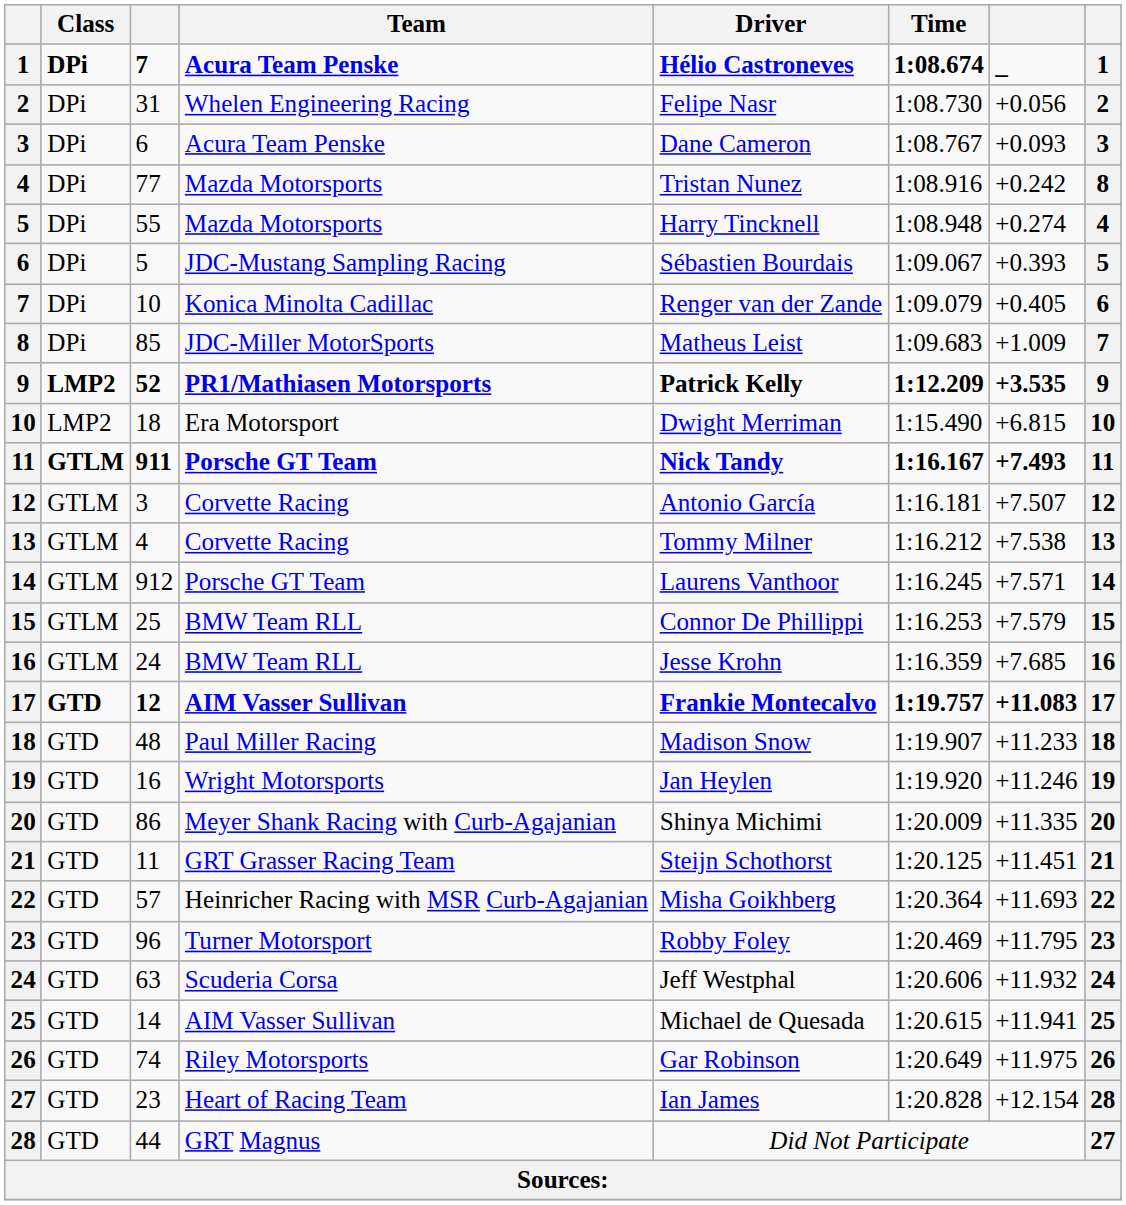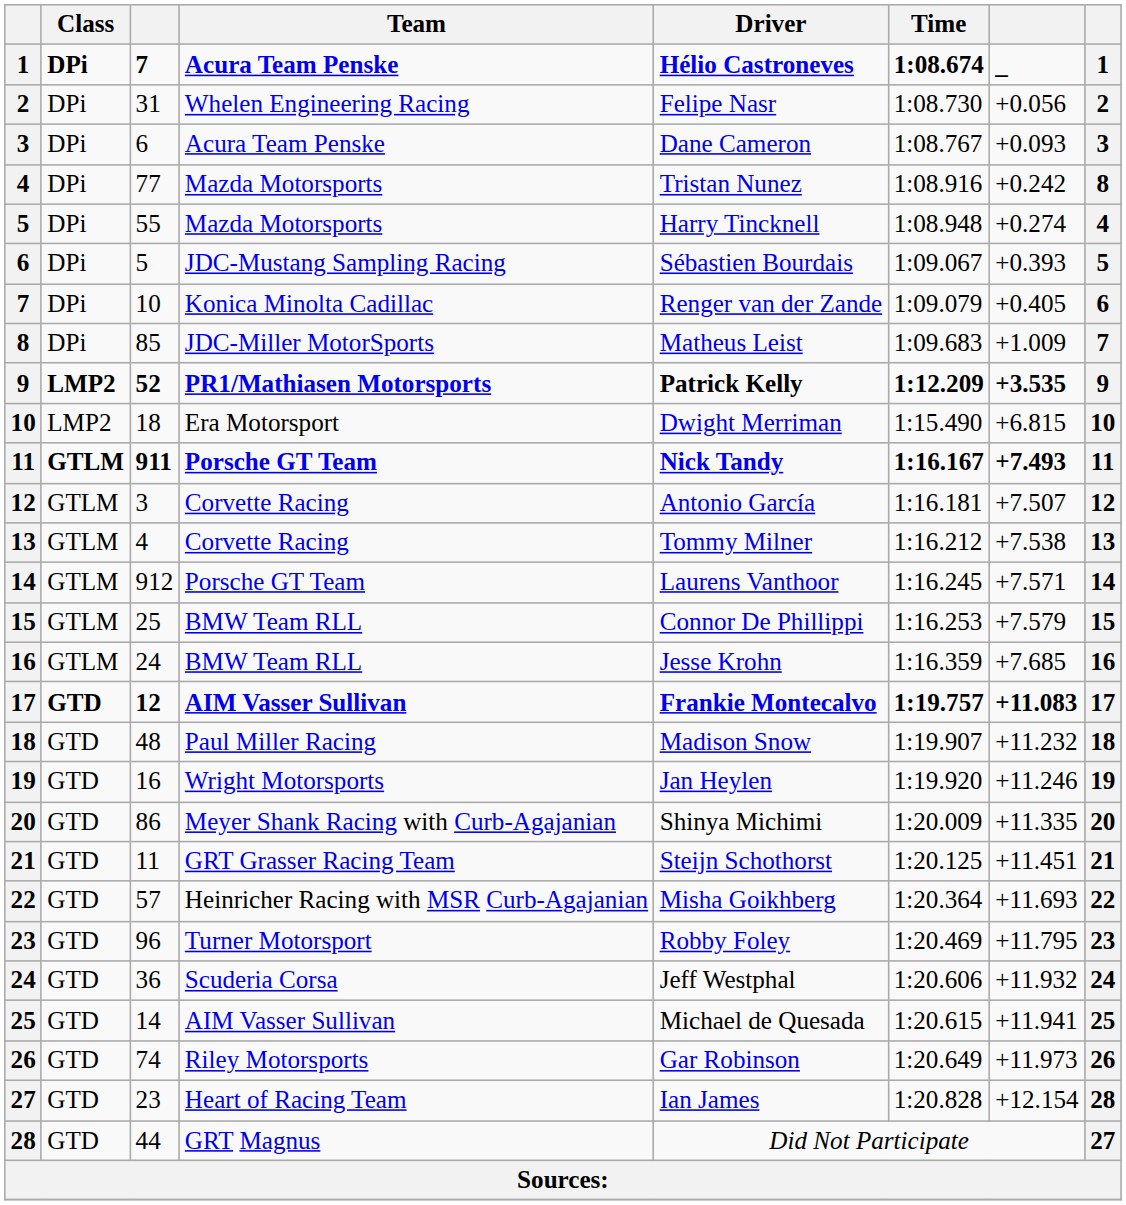(1036, 741) +11.233 -> (1036, 741) +11.232
(148, 980) 63 -> (148, 980) 36
(1036, 1060) +11.975 -> (1036, 1060) +11.973
